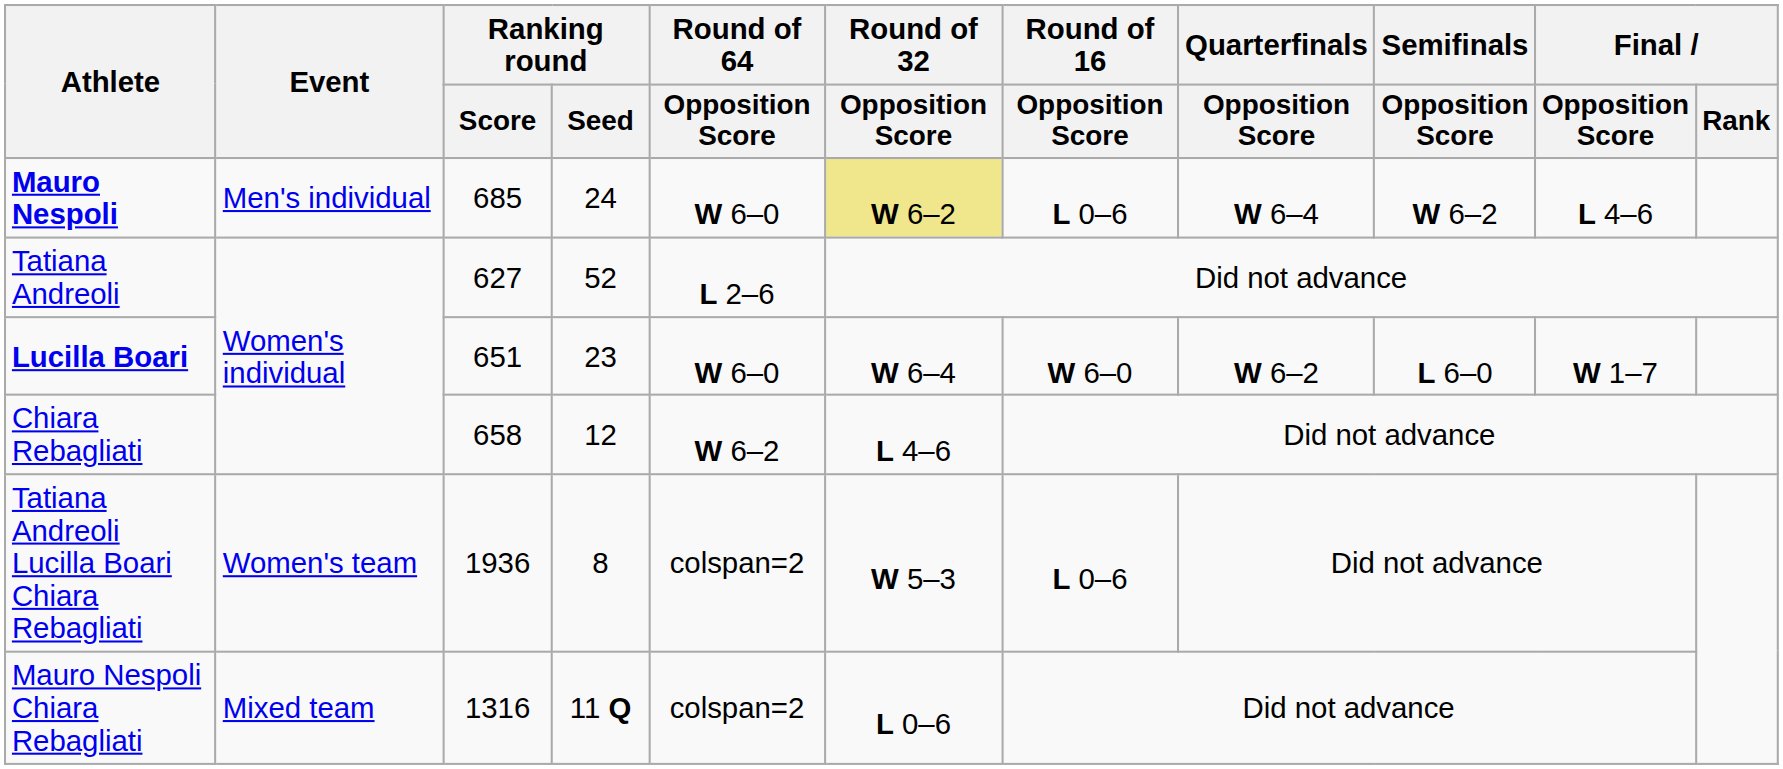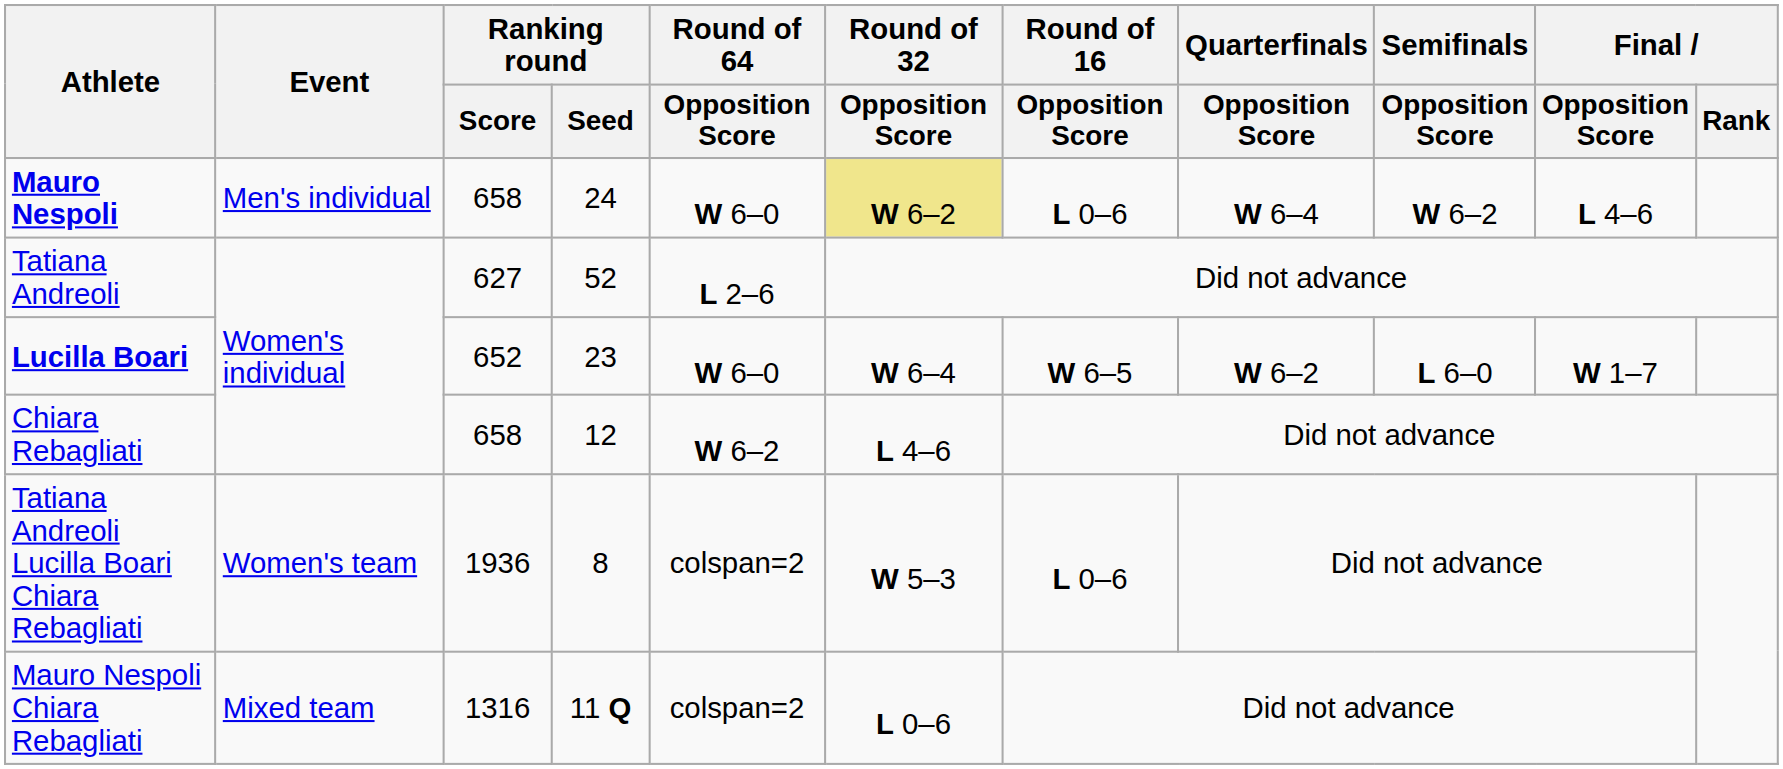(498, 198) 685 -> (498, 198) 658
(498, 356) 651 -> (498, 356) 652
(1090, 373) W 6–0 -> (1090, 373) W 6–5
